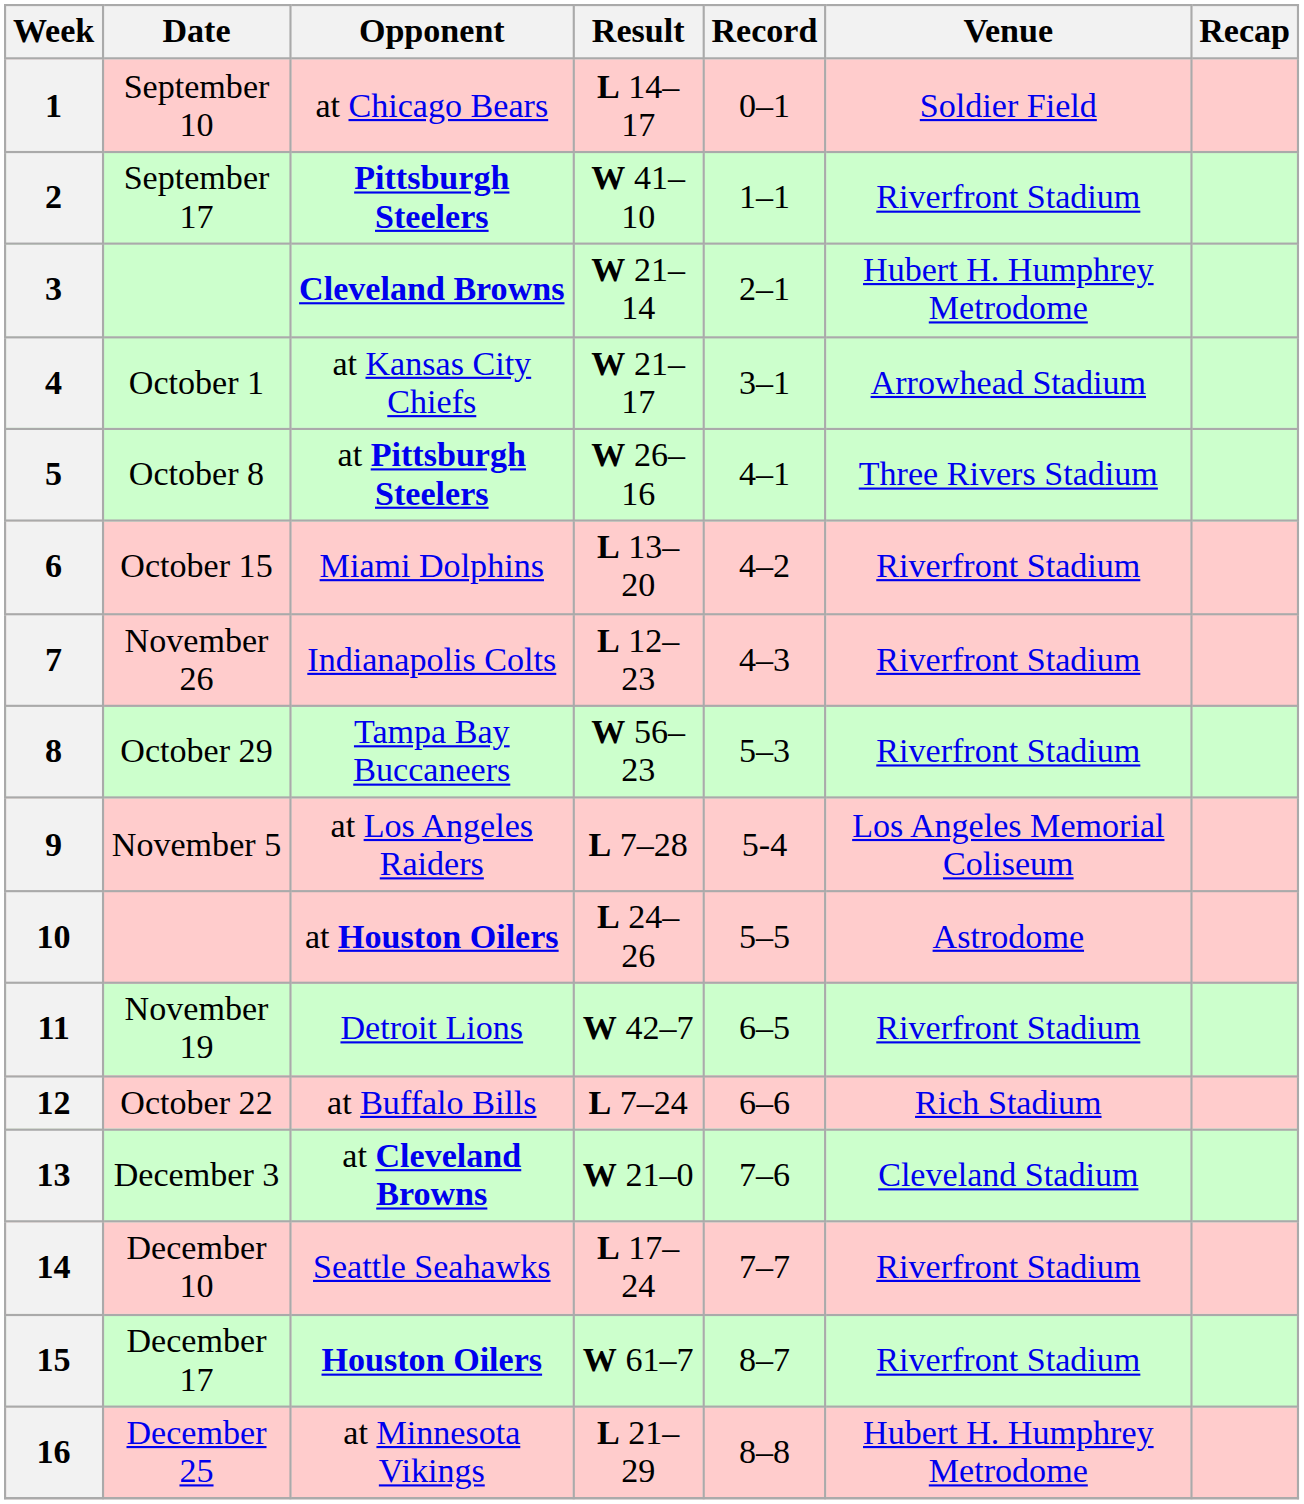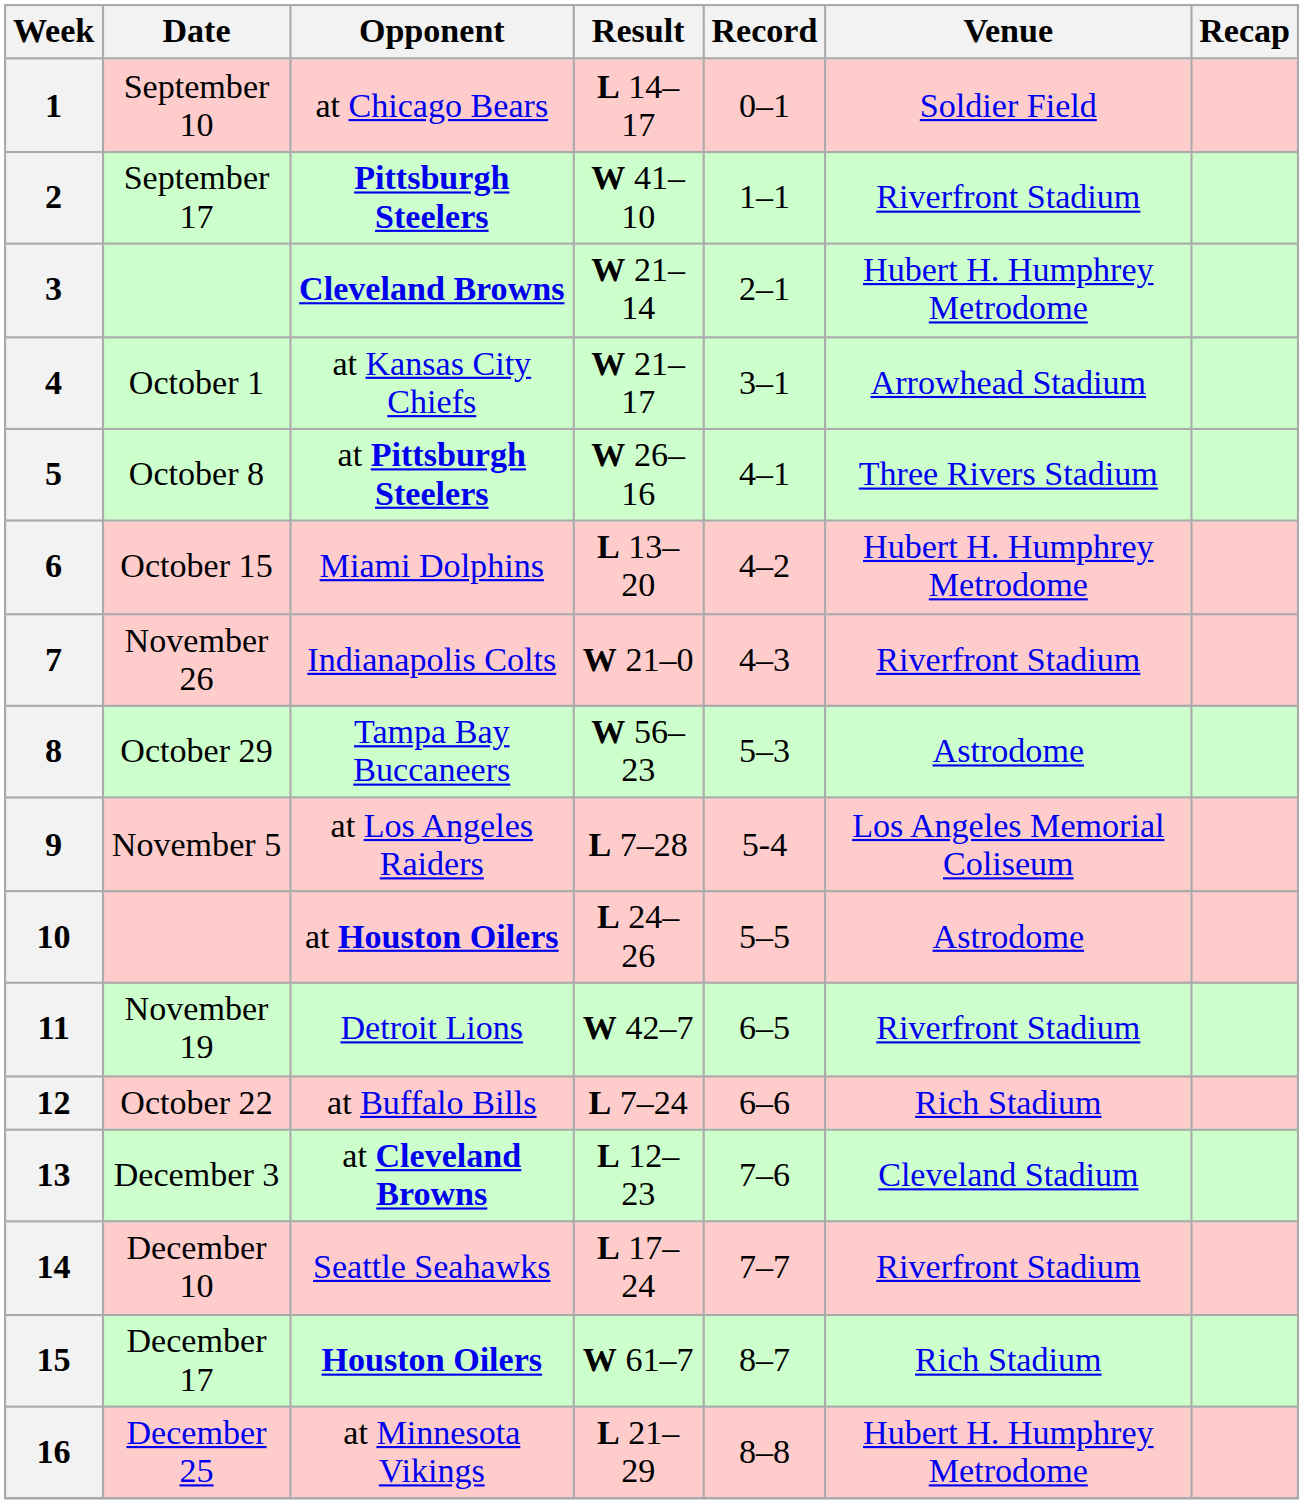(1008, 566) Riverfront Stadium -> (1008, 566) Hubert H. Humphrey Metrodome
(638, 659) L 12–23 -> (638, 659) W 21–0
(1008, 751) Riverfront Stadium -> (1008, 751) Astrodome
(638, 1175) W 21–0 -> (638, 1175) L 12–23
(1008, 1359) Riverfront Stadium -> (1008, 1359) Rich Stadium
